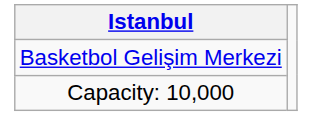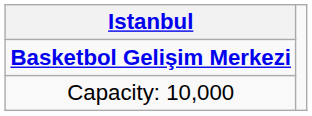(151, 57) normal -> (151, 57) bold
